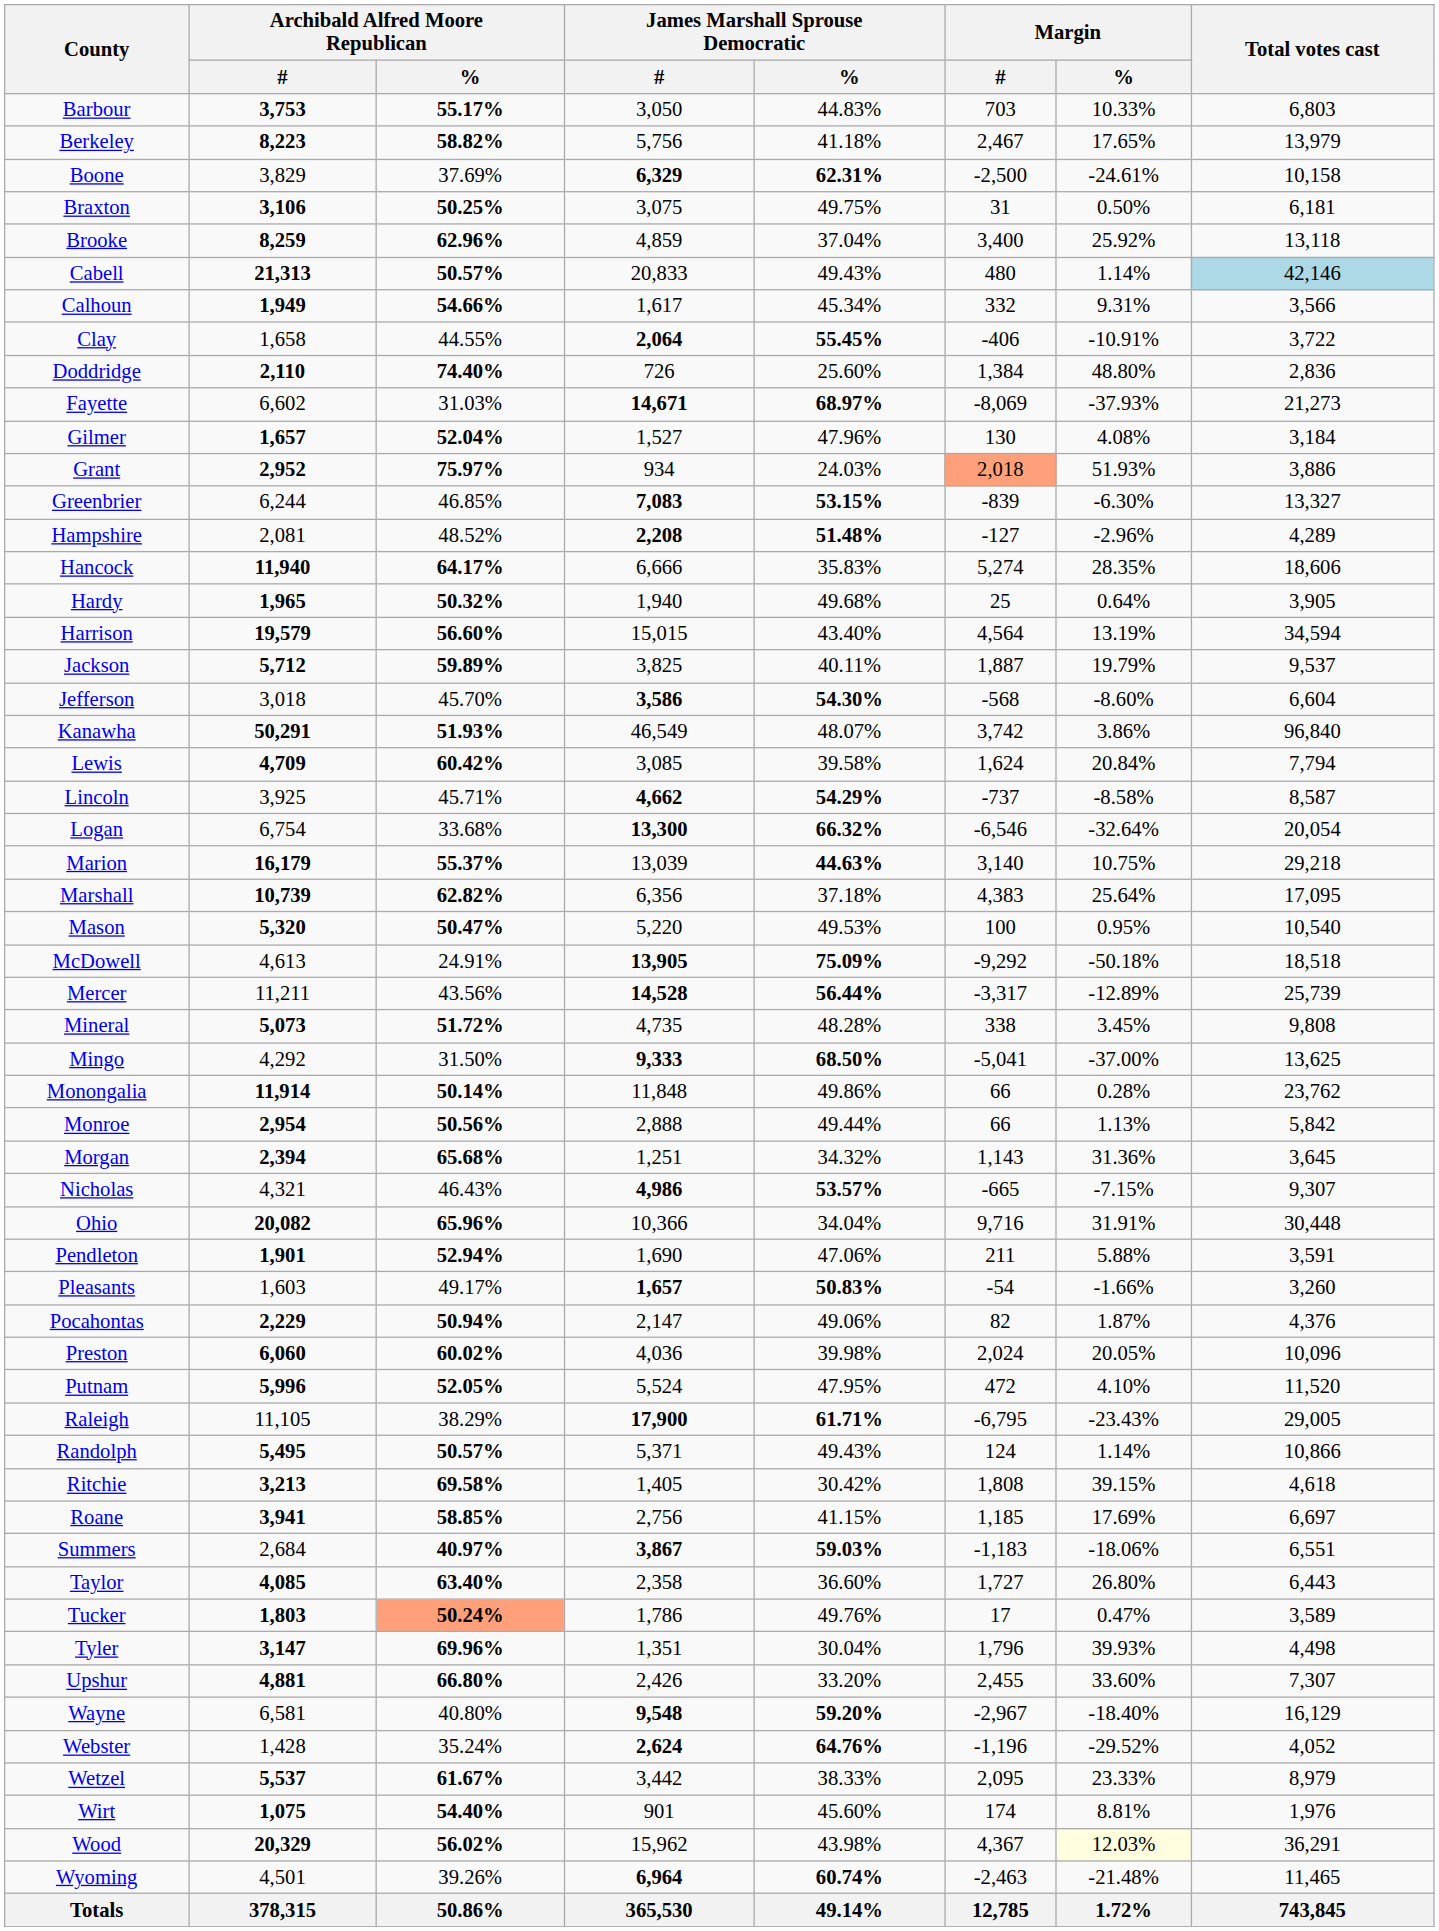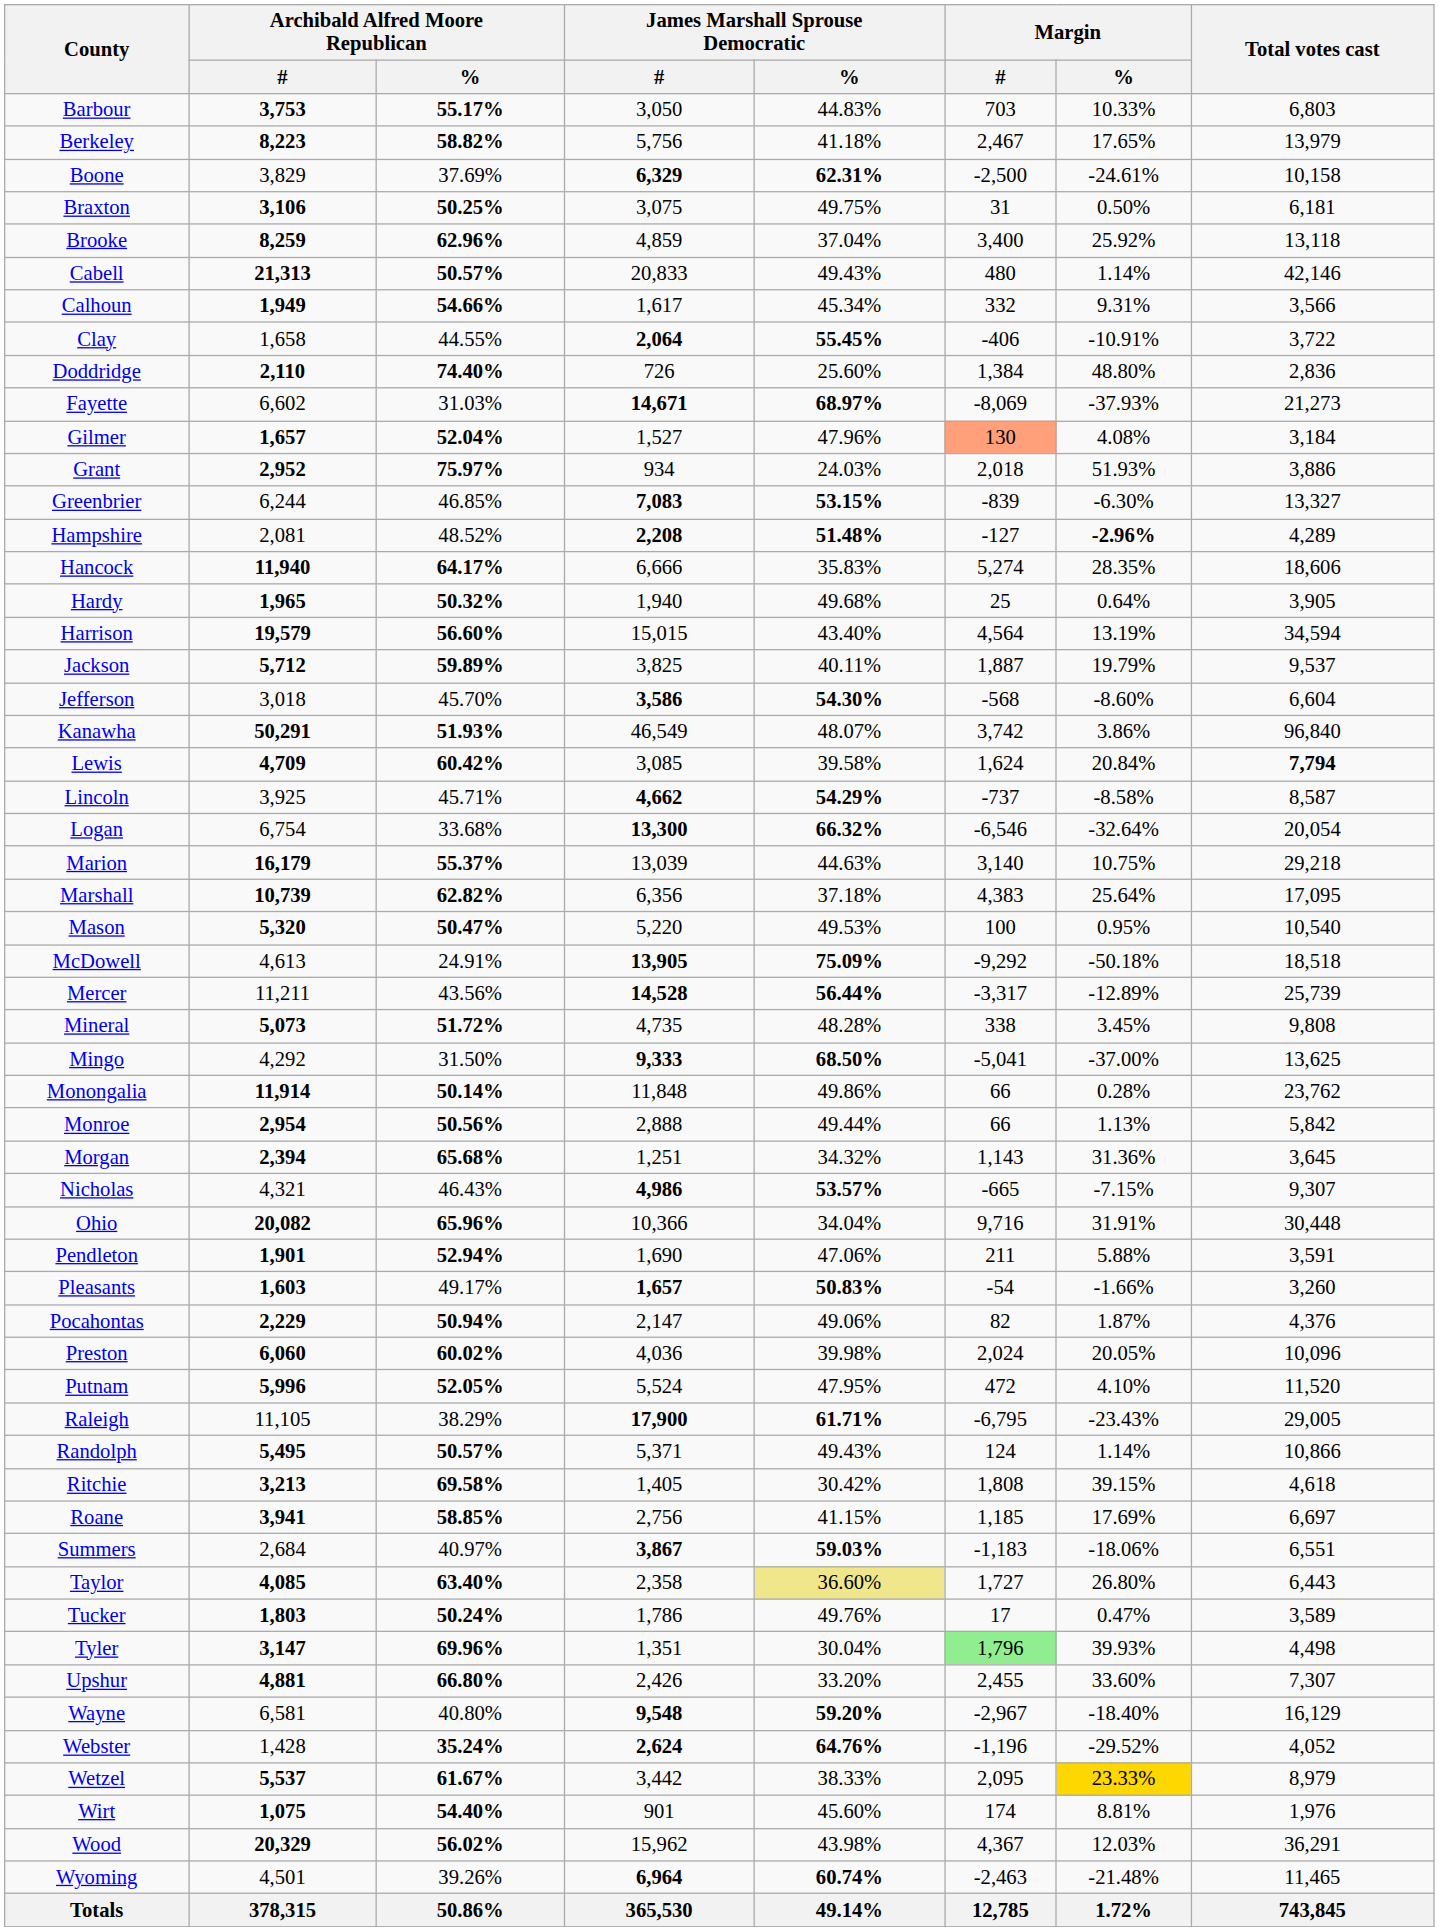(1312, 273) lightblue background -> (1312, 273) no background
(1000, 436) no background -> (1000, 436) lightsalmon background
(1000, 469) lightsalmon background -> (1000, 469) no background
(1124, 535) normal -> (1124, 535) bold
(1312, 764) normal -> (1312, 764) bold
(849, 862) bold -> (849, 862) normal
(283, 1287) normal -> (283, 1287) bold
(470, 1549) bold -> (470, 1549) normal
(849, 1582) no background -> (849, 1582) khaki background
(470, 1615) lightsalmon background -> (470, 1615) no background
(1000, 1648) no background -> (1000, 1648) lightgreen background
(470, 1746) normal -> (470, 1746) bold
(1124, 1778) no background -> (1124, 1778) gold background
(1124, 1844) lightyellow background -> (1124, 1844) no background
